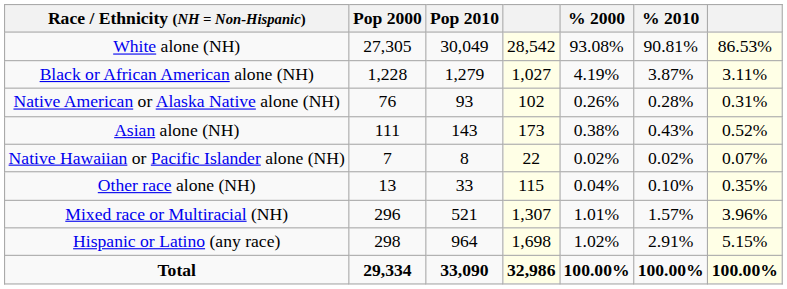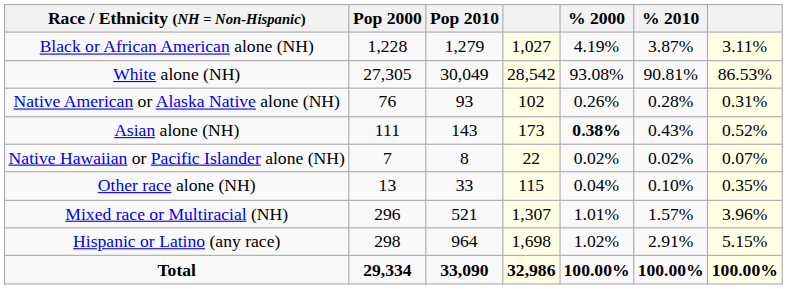rows swapped: (177, 46) <-> (177, 74)
(597, 130) normal -> (597, 130) bold
